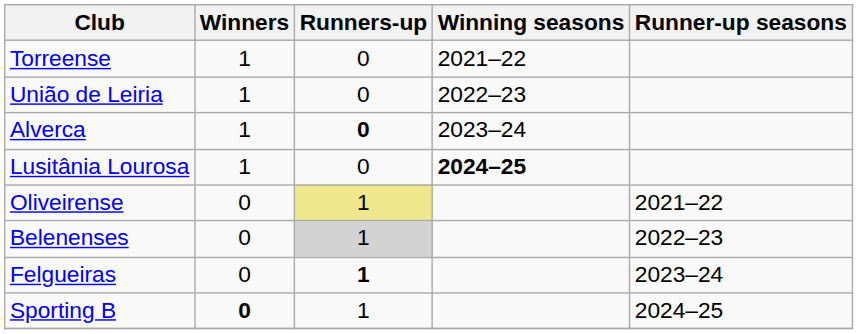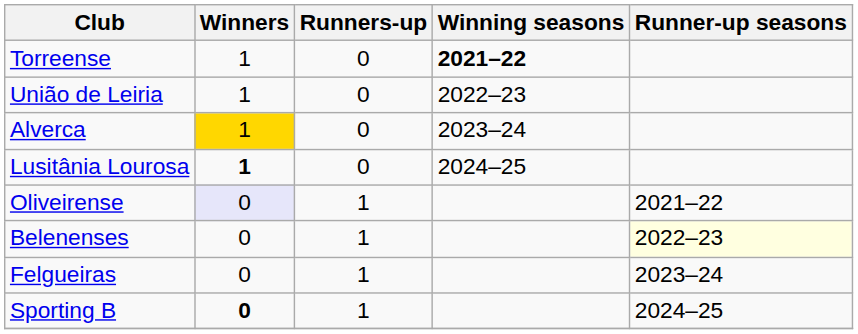(482, 58) normal -> (482, 58) bold
(244, 130) no background -> (244, 130) gold background
(363, 130) bold -> (363, 130) normal
(244, 166) normal -> (244, 166) bold
(482, 166) bold -> (482, 166) normal
(244, 202) no background -> (244, 202) lavender background
(363, 202) khaki background -> (363, 202) no background
(363, 238) lightgrey background -> (363, 238) no background
(679, 238) no background -> (679, 238) lightyellow background
(363, 274) bold -> (363, 274) normal
